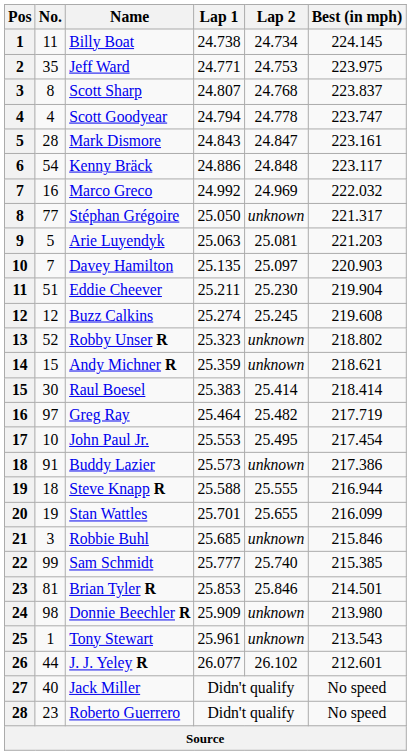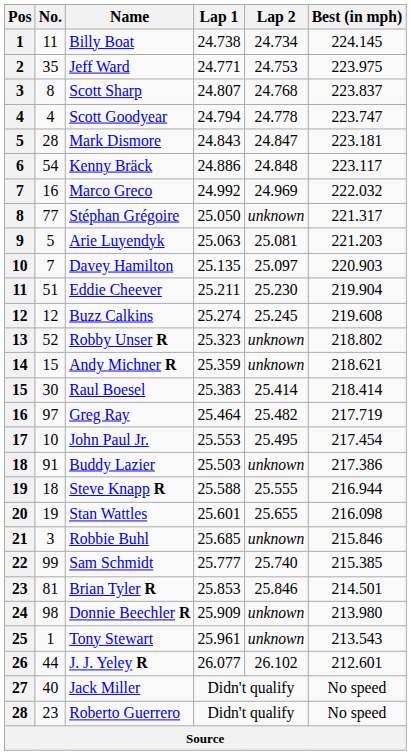(357, 141) 223.161 -> (357, 141) 223.181
(219, 464) 25.573 -> (219, 464) 25.503
(219, 514) 25.701 -> (219, 514) 25.601
(357, 514) 216.099 -> (357, 514) 216.098
